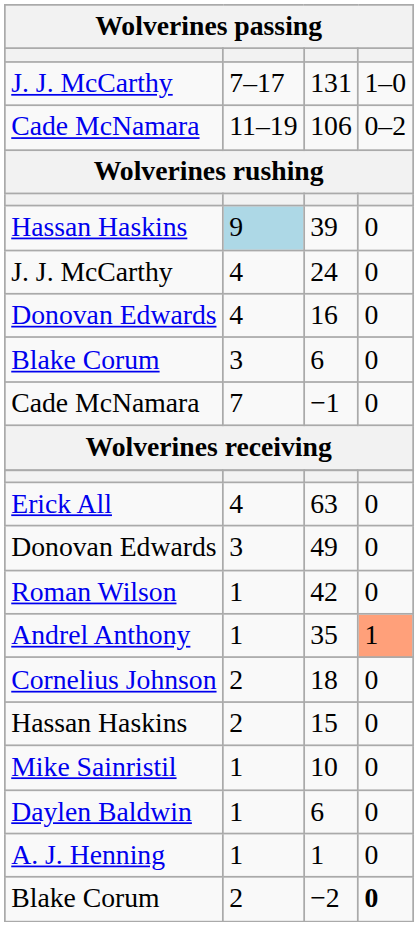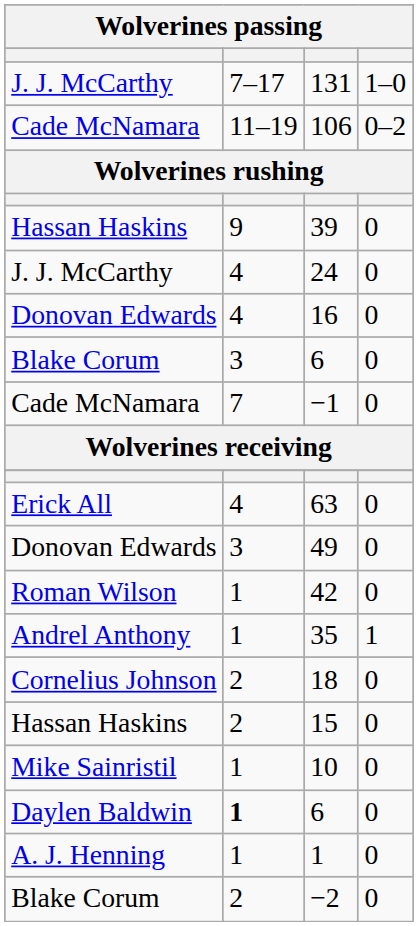(236, 227) lightblue background -> (236, 227) no background
(371, 635) lightsalmon background -> (371, 635) no background
(236, 811) normal -> (236, 811) bold
(371, 898) bold -> (371, 898) normal
